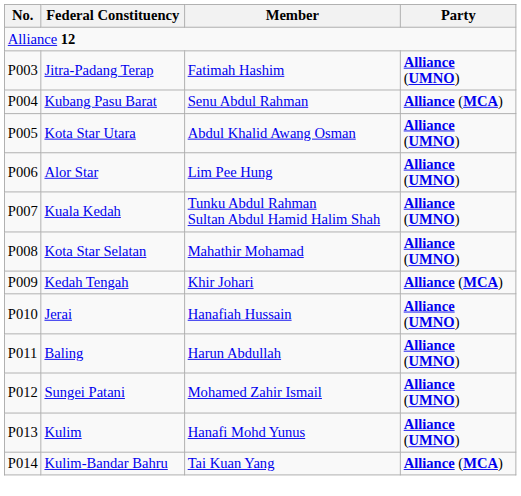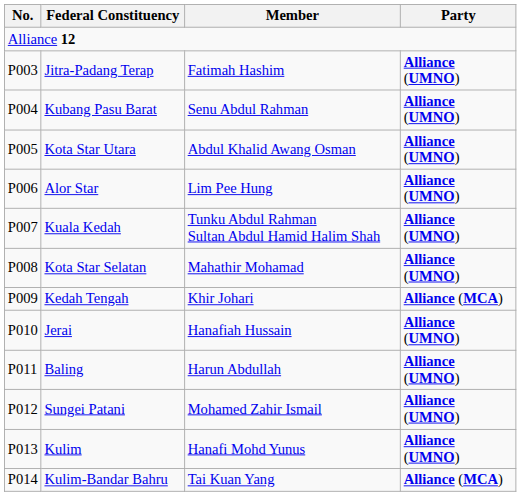(453, 101) Alliance (MCA) -> (432, 109) Alliance (UMNO)
